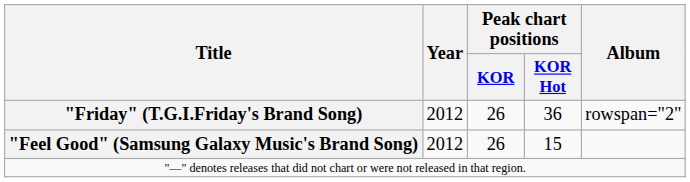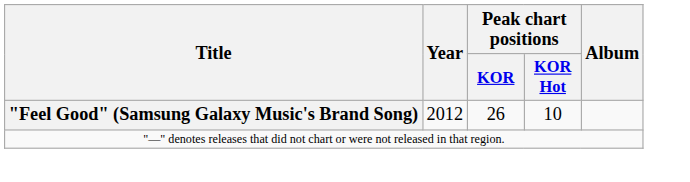- row: (213, 114)
(553, 143) 15 -> (553, 114) 10
